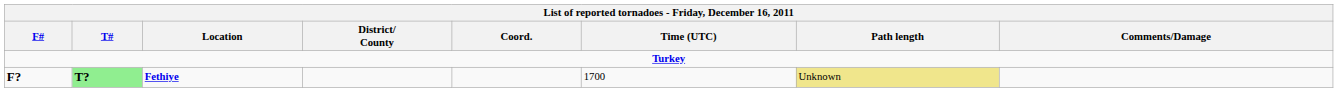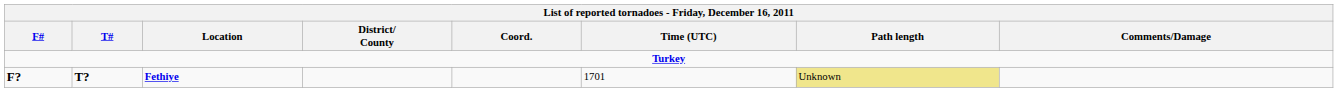(82, 77) lightgreen background -> (82, 77) no background
(594, 77) 1700 -> (594, 77) 1701
